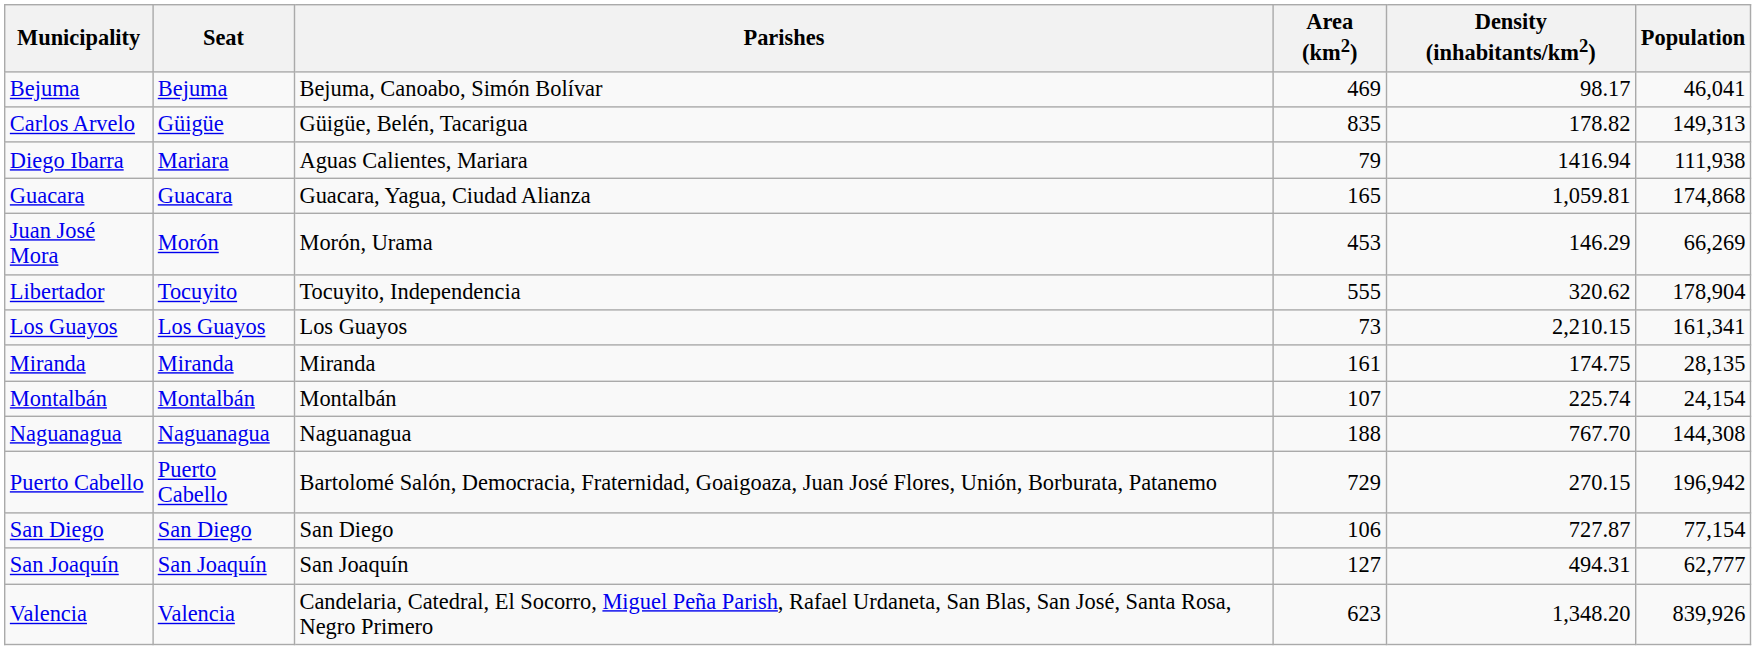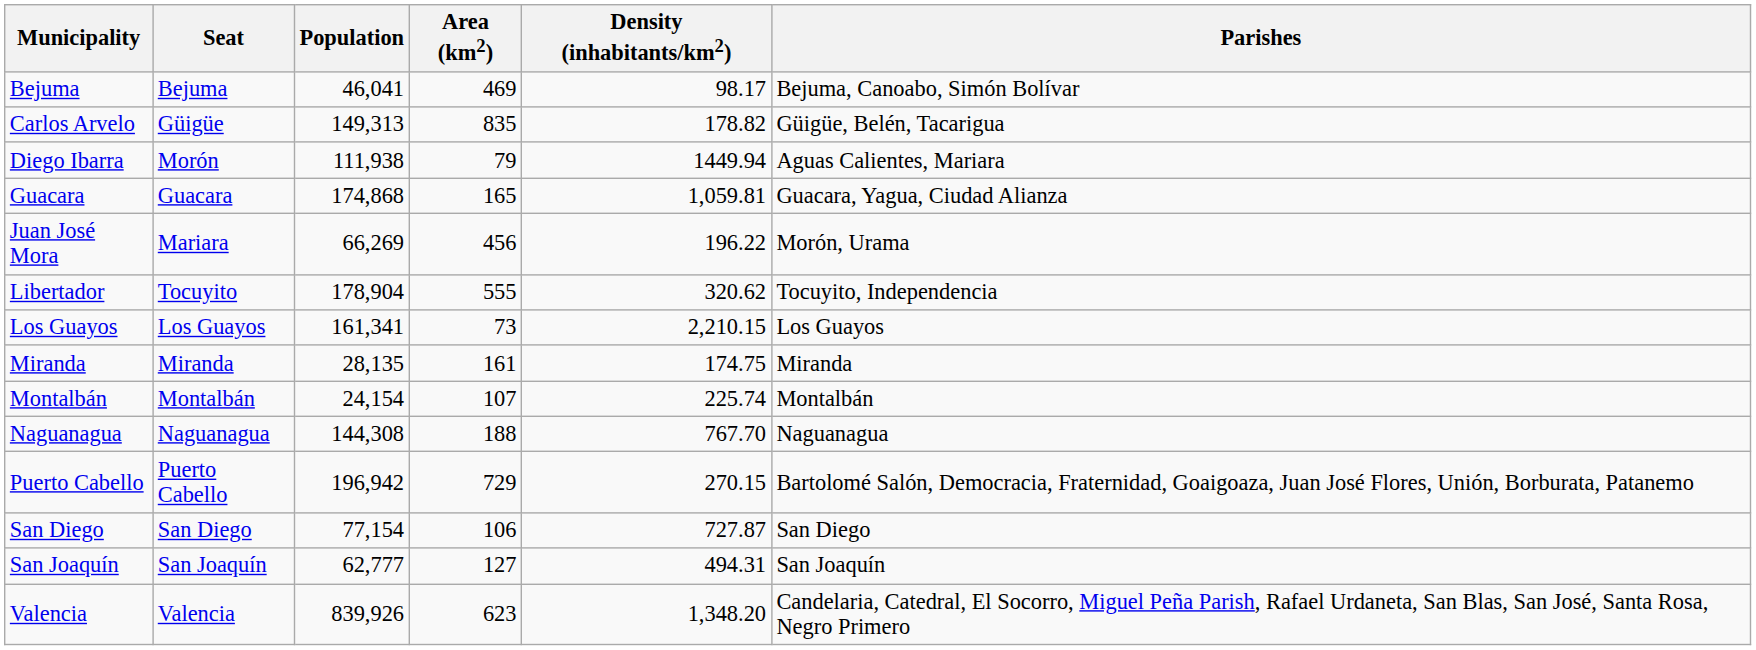columns swapped: (1693, 37) <-> (784, 37)
(193, 160) Mariara -> (188, 160) Morón
(1594, 160) 1416.94 -> (730, 160) 1449.94
(188, 243) Morón -> (193, 243) Mariara
(1364, 243) 453 -> (500, 243) 456
(1600, 243) 146.29 -> (735, 243) 196.22
